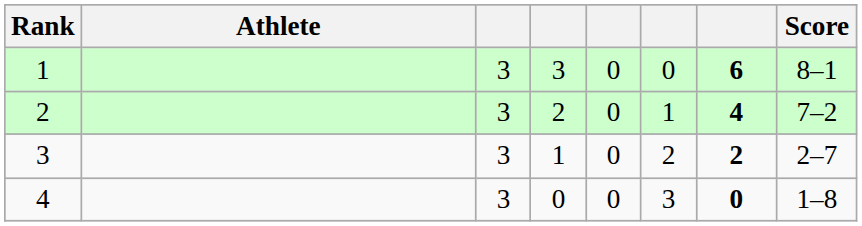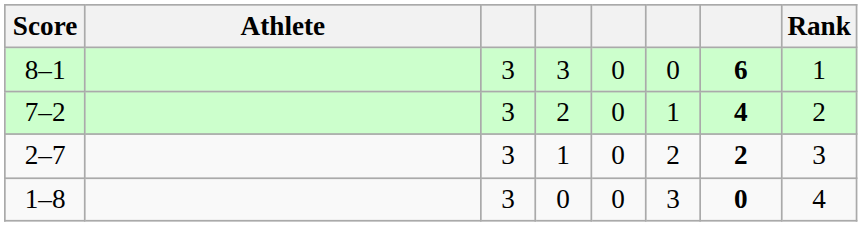columns swapped: (43, 26) <-> (817, 26)
